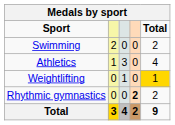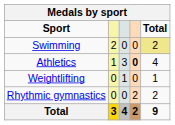(155, 45) no background -> (155, 45) khaki background
(135, 62) normal -> (135, 62) bold
(155, 78) gold background -> (155, 78) no background
(135, 95) bold -> (135, 95) normal
